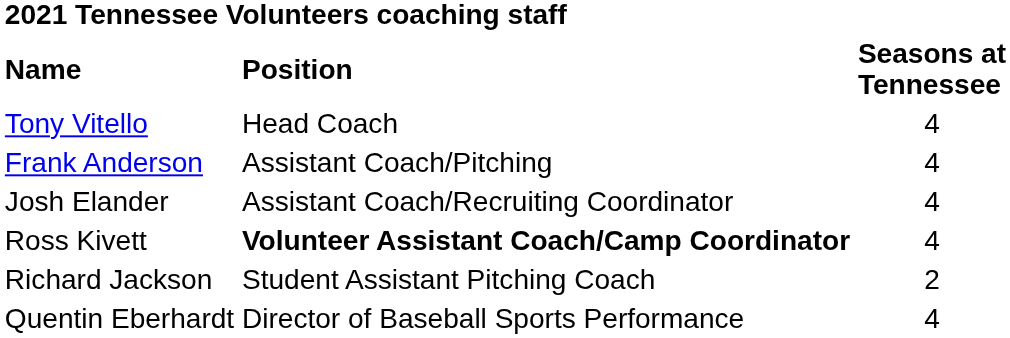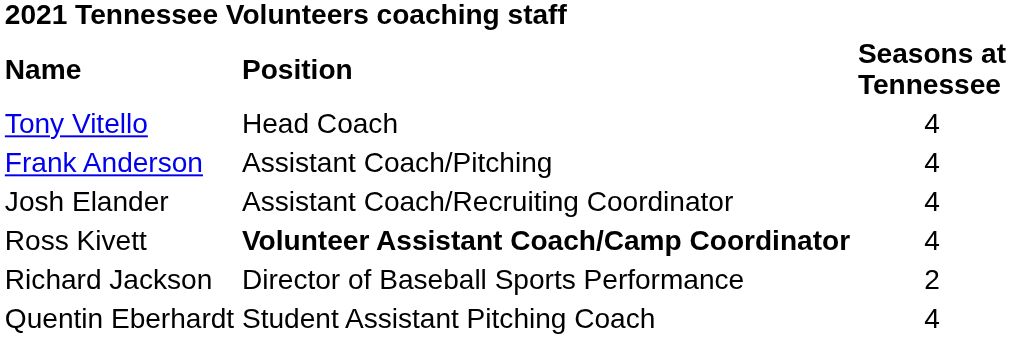(449, 280) Student Assistant Pitching Coach -> (493, 280) Director of Baseball Sports Performance
(493, 319) Director of Baseball Sports Performance -> (449, 319) Student Assistant Pitching Coach
